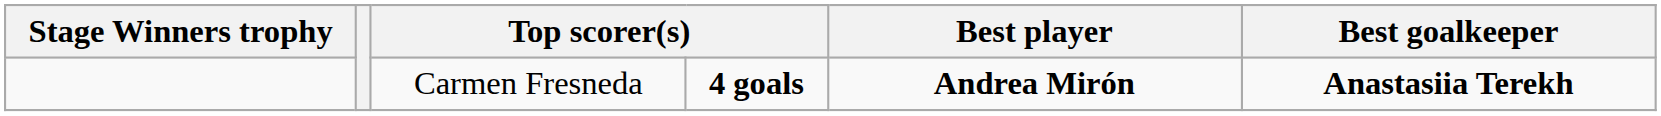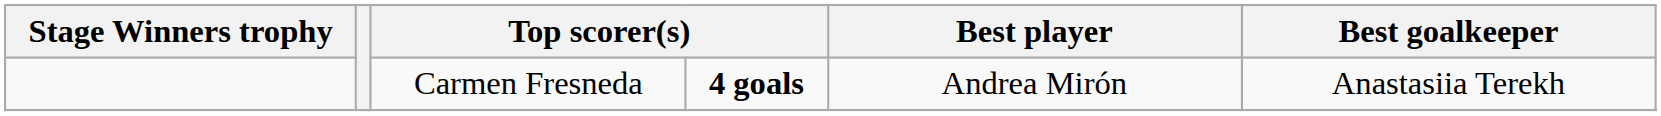(1034, 83) bold -> (1034, 83) normal
(1448, 83) bold -> (1448, 83) normal
